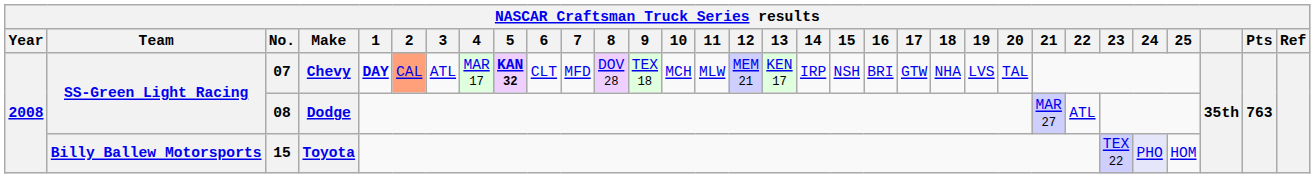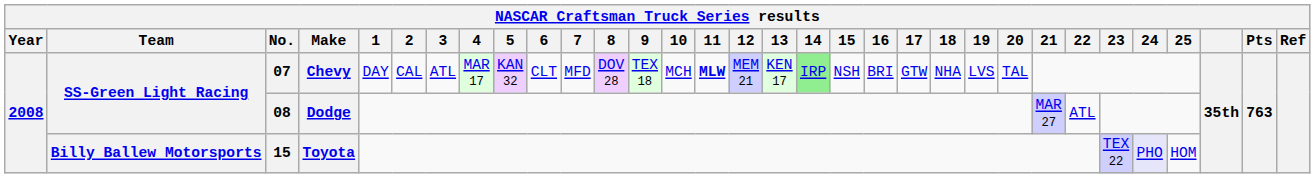(376, 72) bold -> (376, 72) normal
(409, 72) lightsalmon background -> (409, 72) no background
(510, 72) bold -> (510, 72) normal
(712, 72) normal -> (712, 72) bold
(813, 72) no background -> (813, 72) lightgreen background
